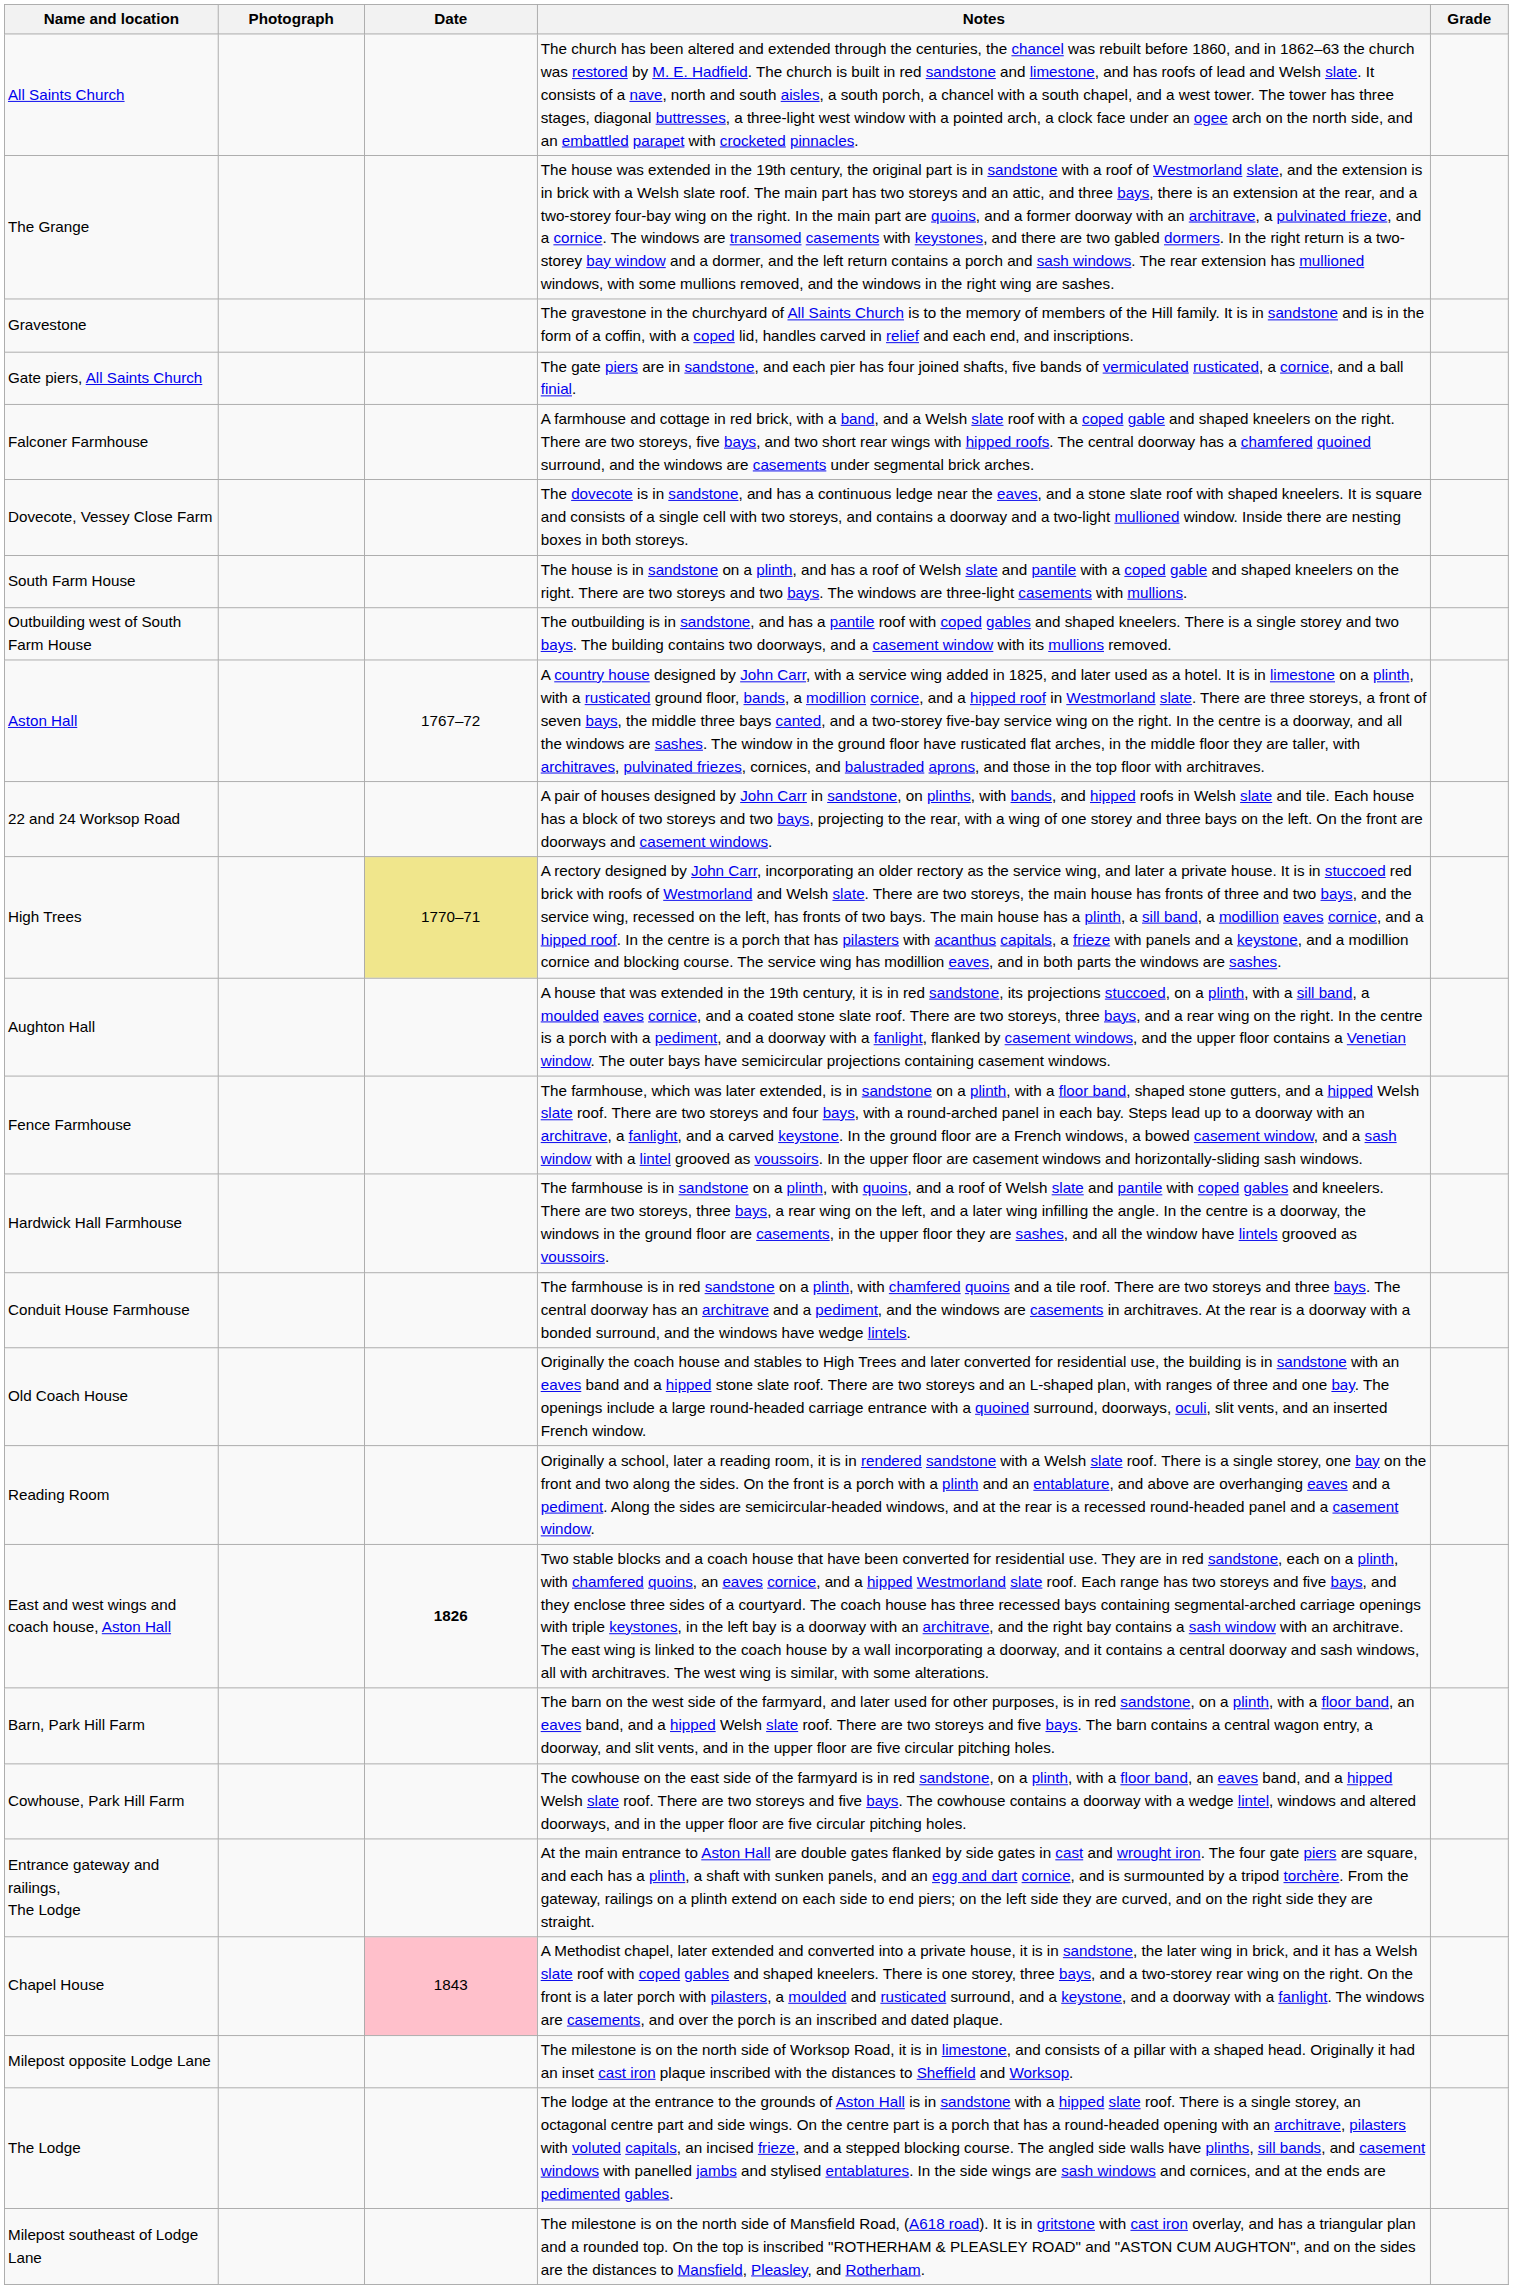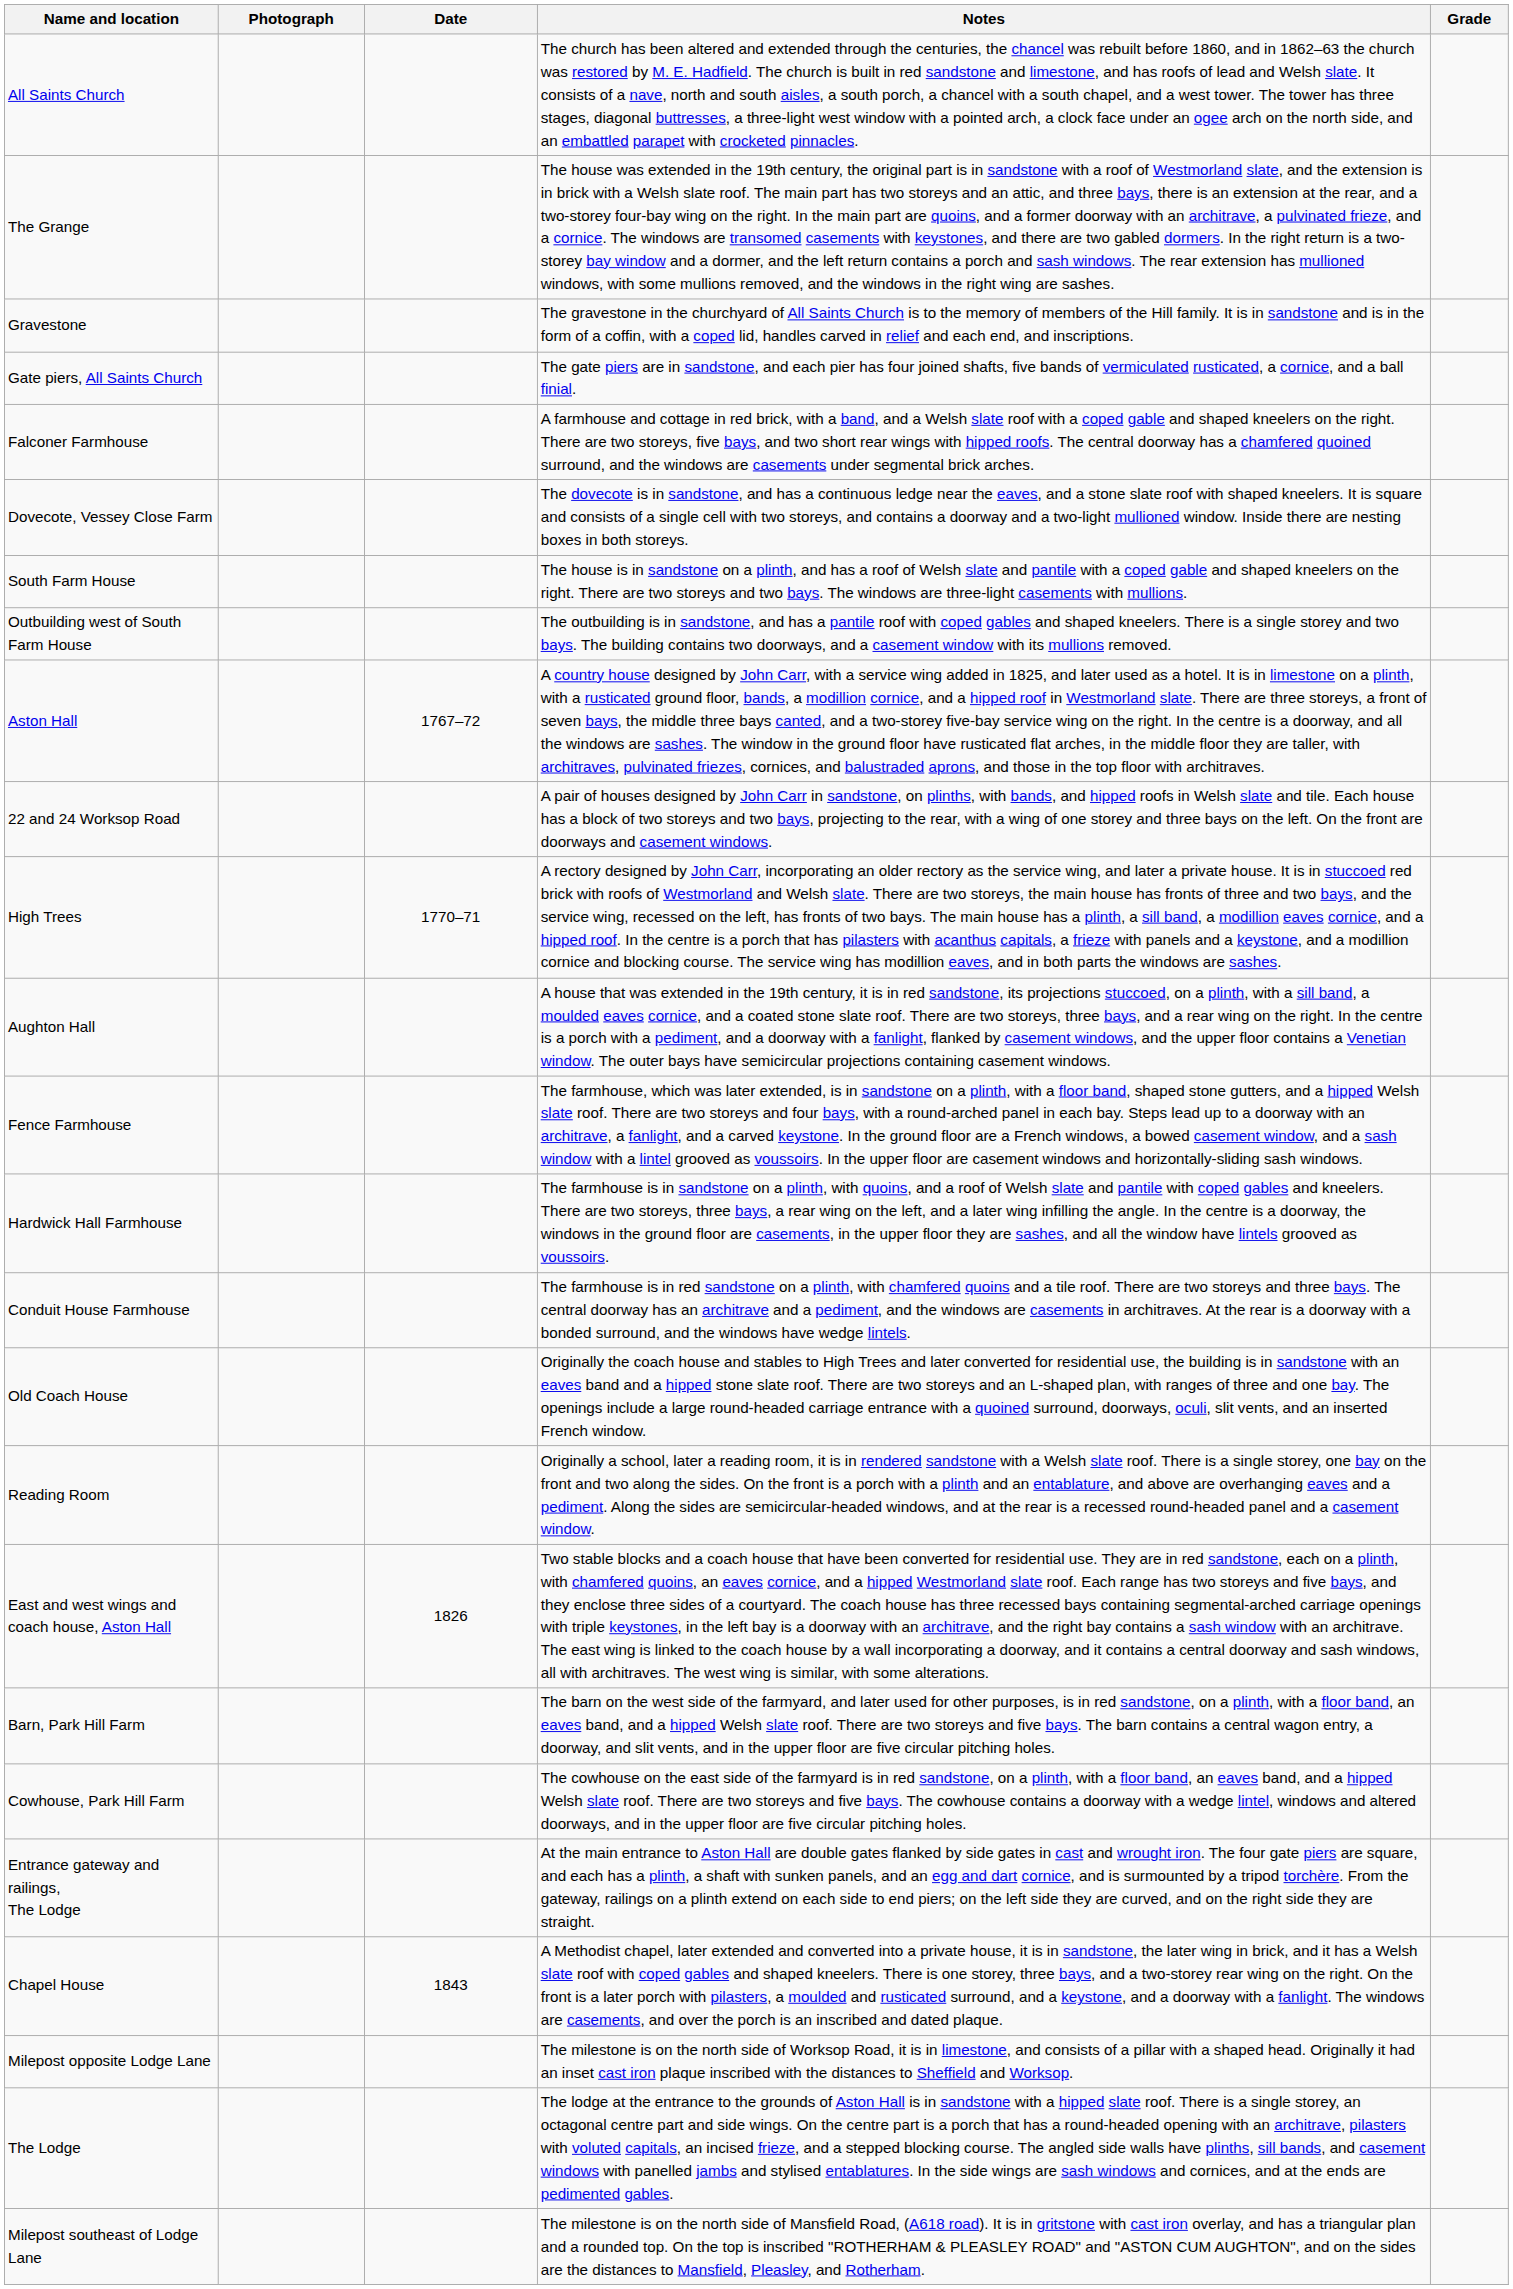(451, 917) khaki background -> (451, 917) no background
(451, 1616) bold -> (451, 1616) normal
(451, 1986) pink background -> (451, 1986) no background
